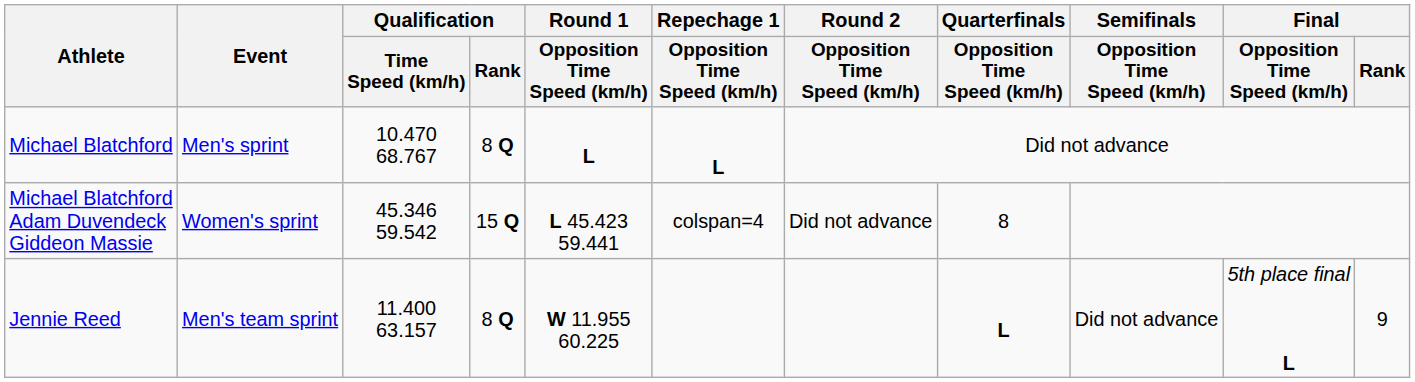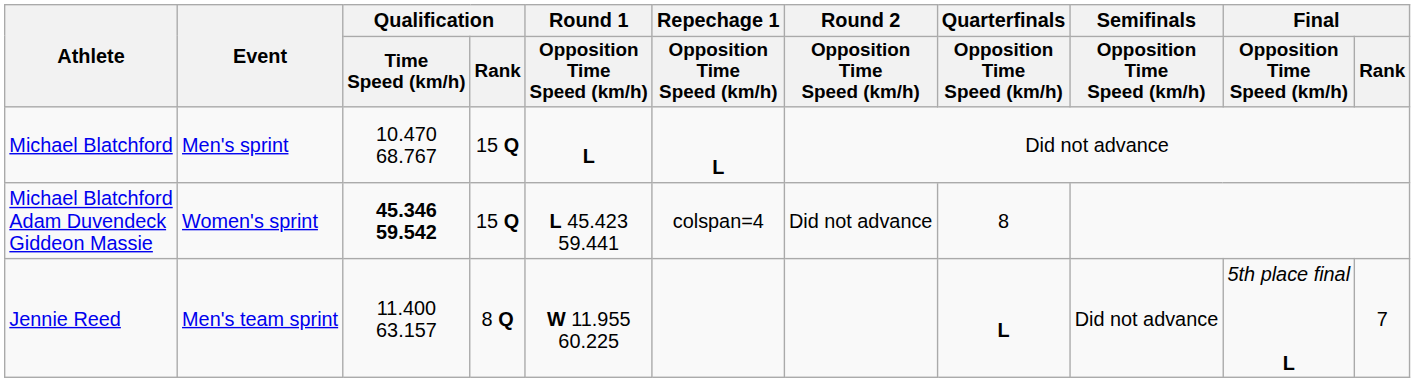(498, 145) 8 Q -> (498, 145) 15 Q
(406, 221) normal -> (406, 221) bold
(1382, 318) 9 -> (1382, 318) 7
